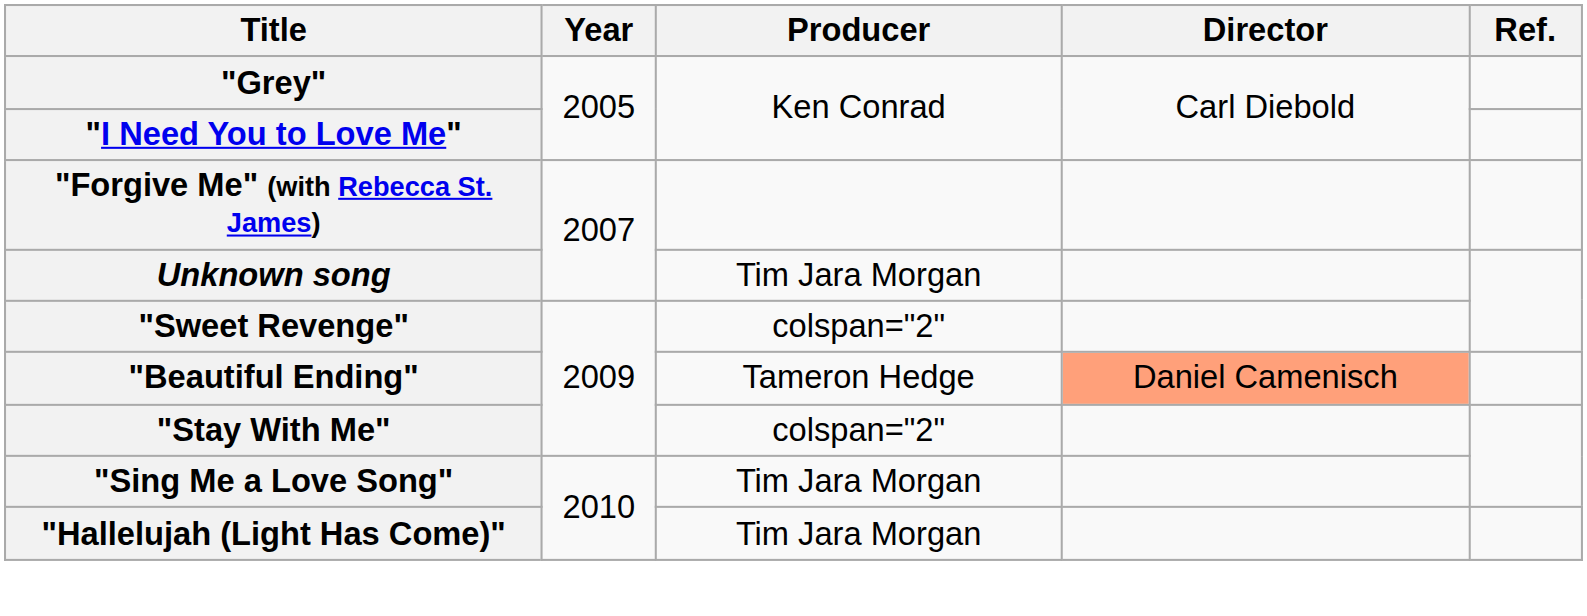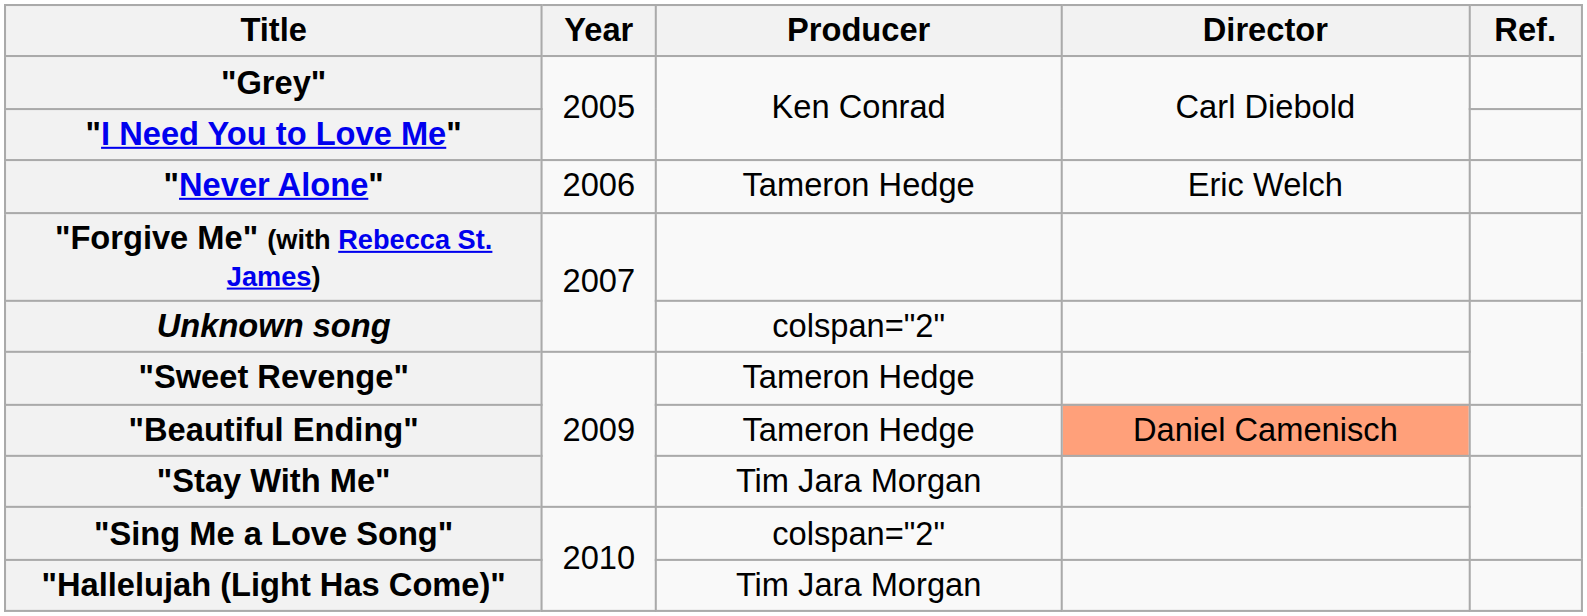+ row: (274, 185)
(859, 274) Tim Jara Morgan -> (859, 325) colspan="2"
(859, 325) colspan="2" -> (859, 377) Tameron Hedge
(859, 429) colspan="2" -> (859, 481) Tim Jara Morgan
(859, 481) Tim Jara Morgan -> (859, 532) colspan="2"
